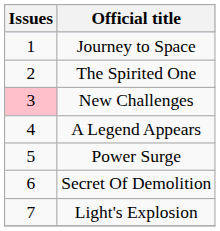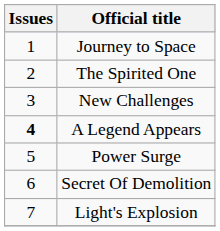(31, 101) pink background -> (31, 101) no background
(31, 128) normal -> (31, 128) bold
